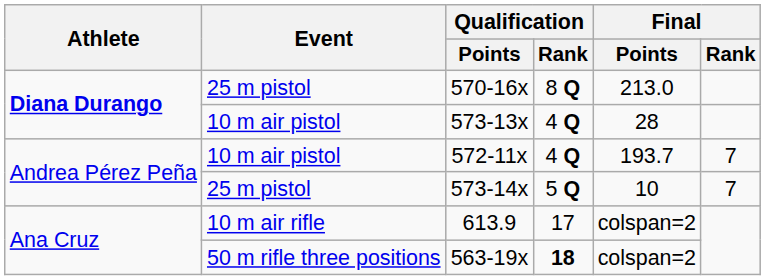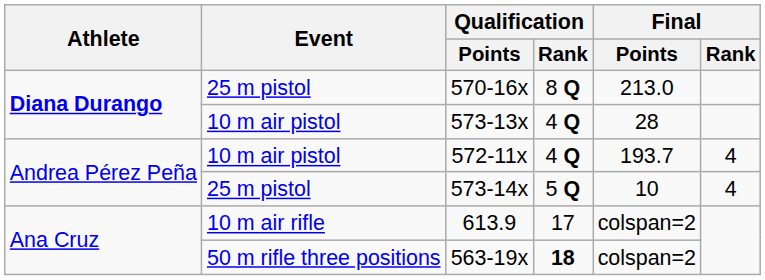(731, 156) 7 -> (731, 156) 4
(731, 190) 7 -> (731, 190) 4
